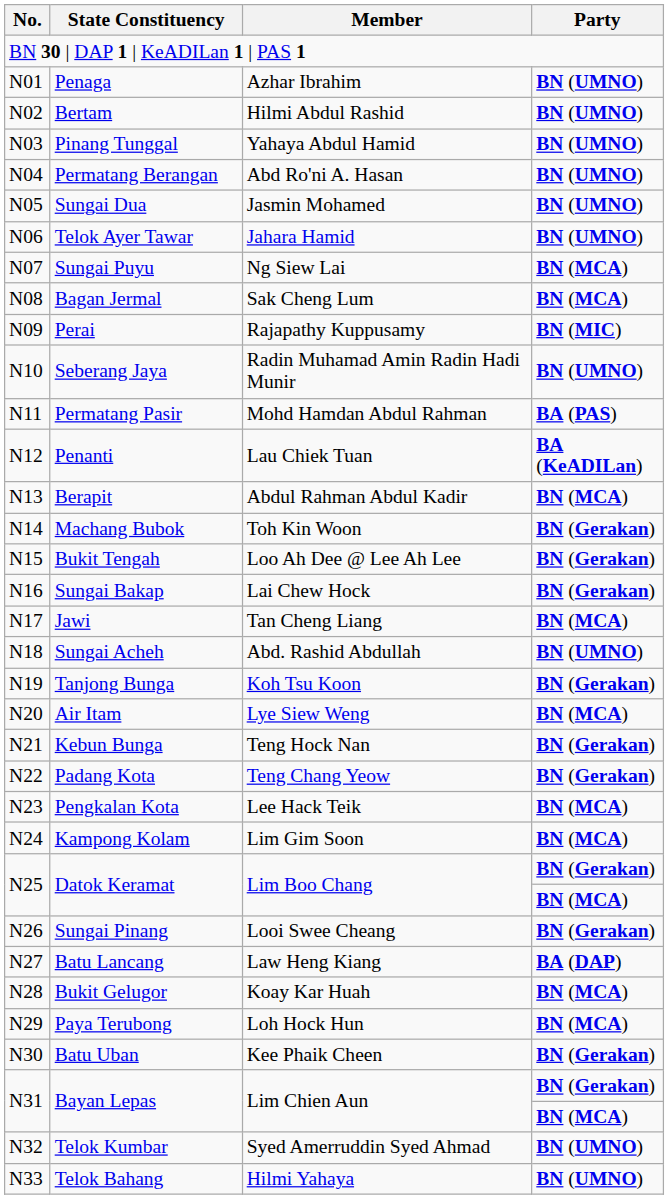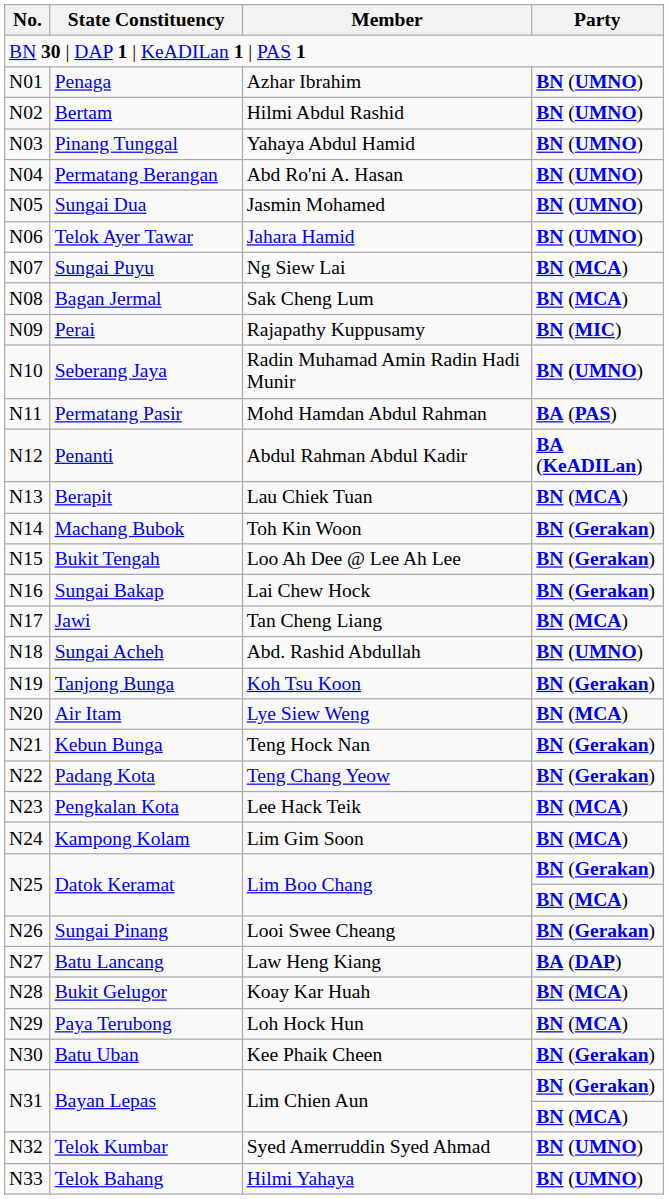(310, 455) Lau Chiek Tuan -> (357, 455) Abdul Rahman Abdul Kadir
(357, 497) Abdul Rahman Abdul Kadir -> (310, 497) Lau Chiek Tuan
